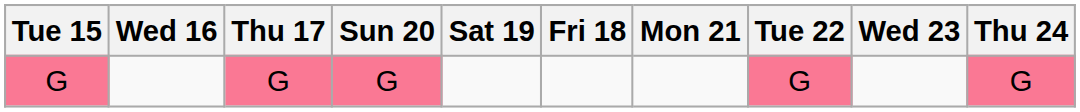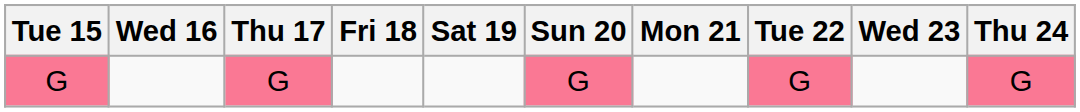columns swapped: (587, 30) <-> (387, 30)
